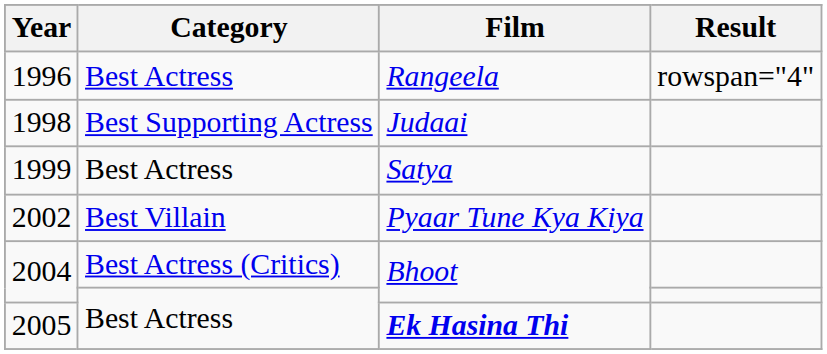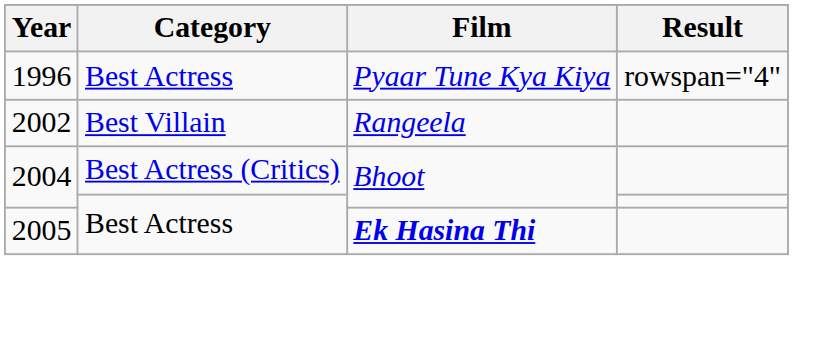(443, 75) Rangeela -> (482, 75) Pyaar Tune Kya Kiya
- row: (42, 122)
- row: (42, 169)
(515, 216) Pyaar Tune Kya Kiya -> (410, 122) Rangeela
